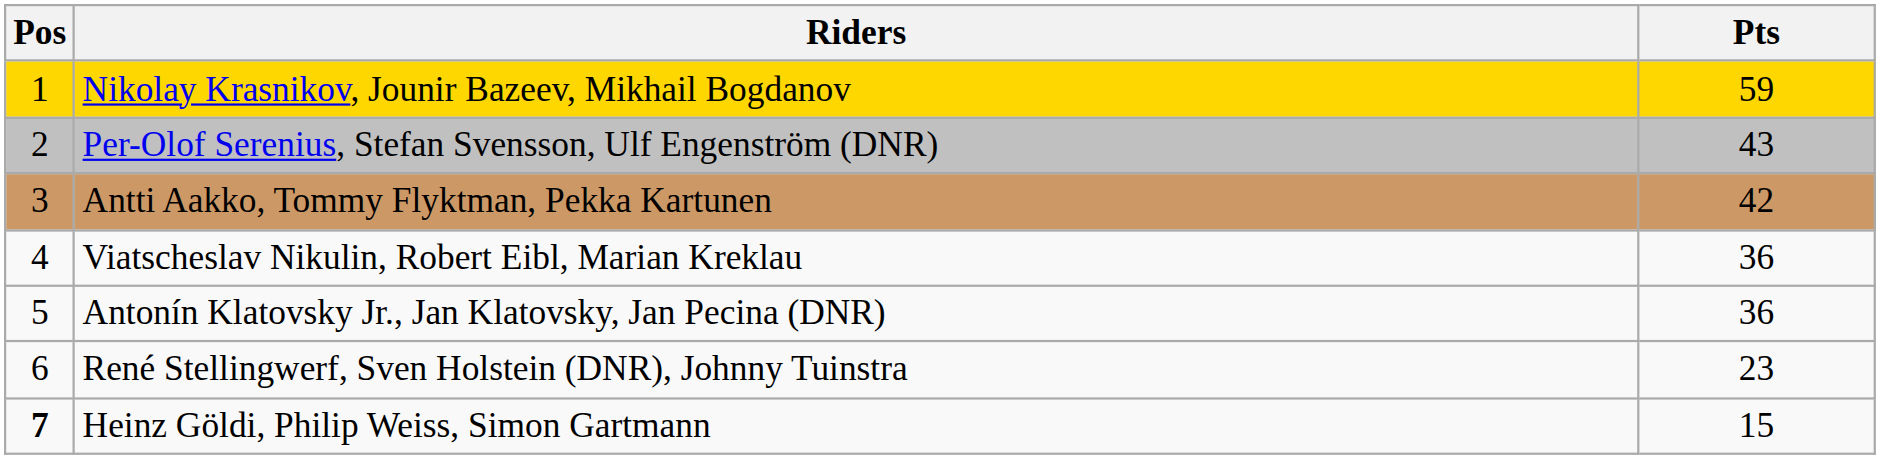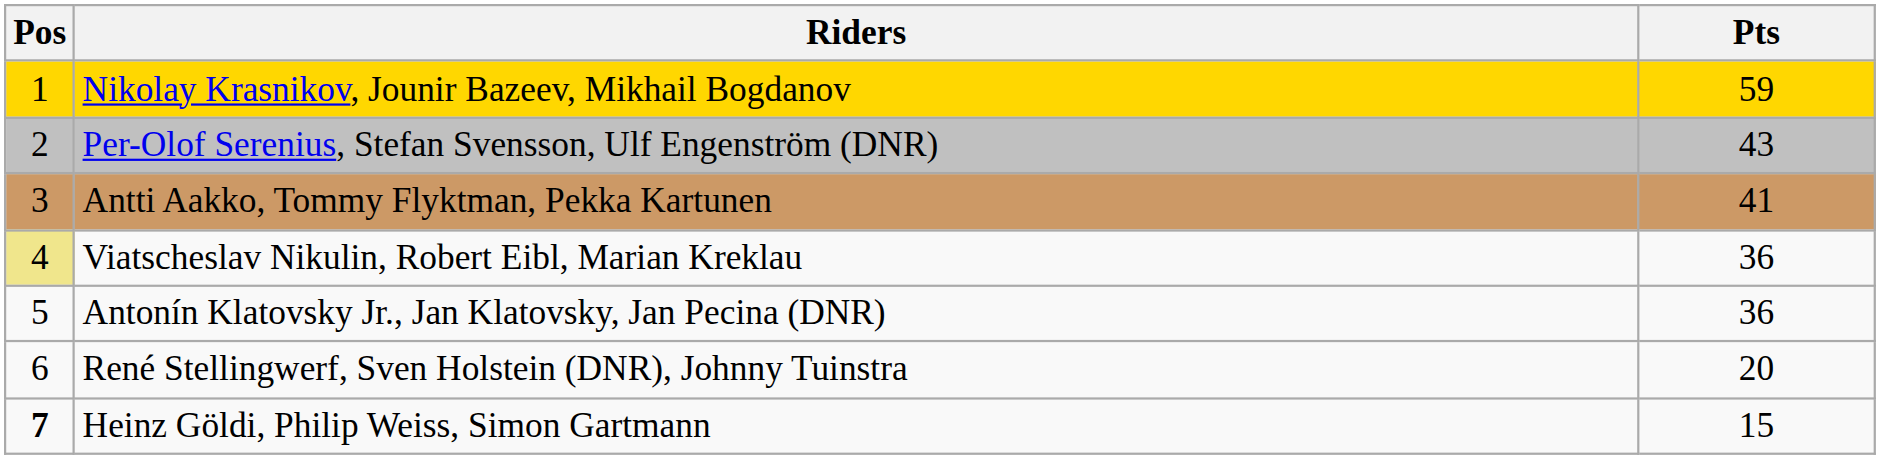(1756, 200) 42 -> (1756, 200) 41
(40, 256) no background -> (40, 256) khaki background
(1756, 369) 23 -> (1756, 369) 20
